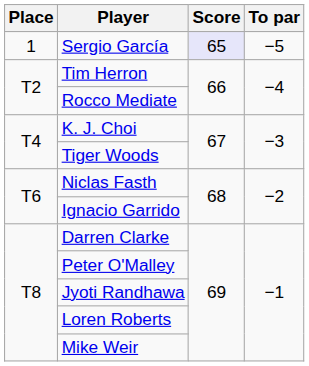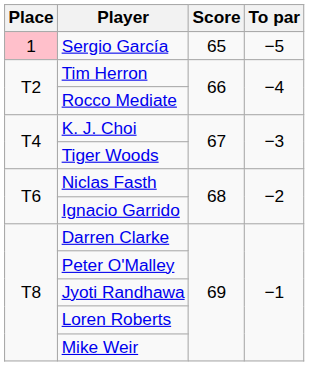(31, 45) no background -> (31, 45) pink background
(217, 45) lavender background -> (217, 45) no background
